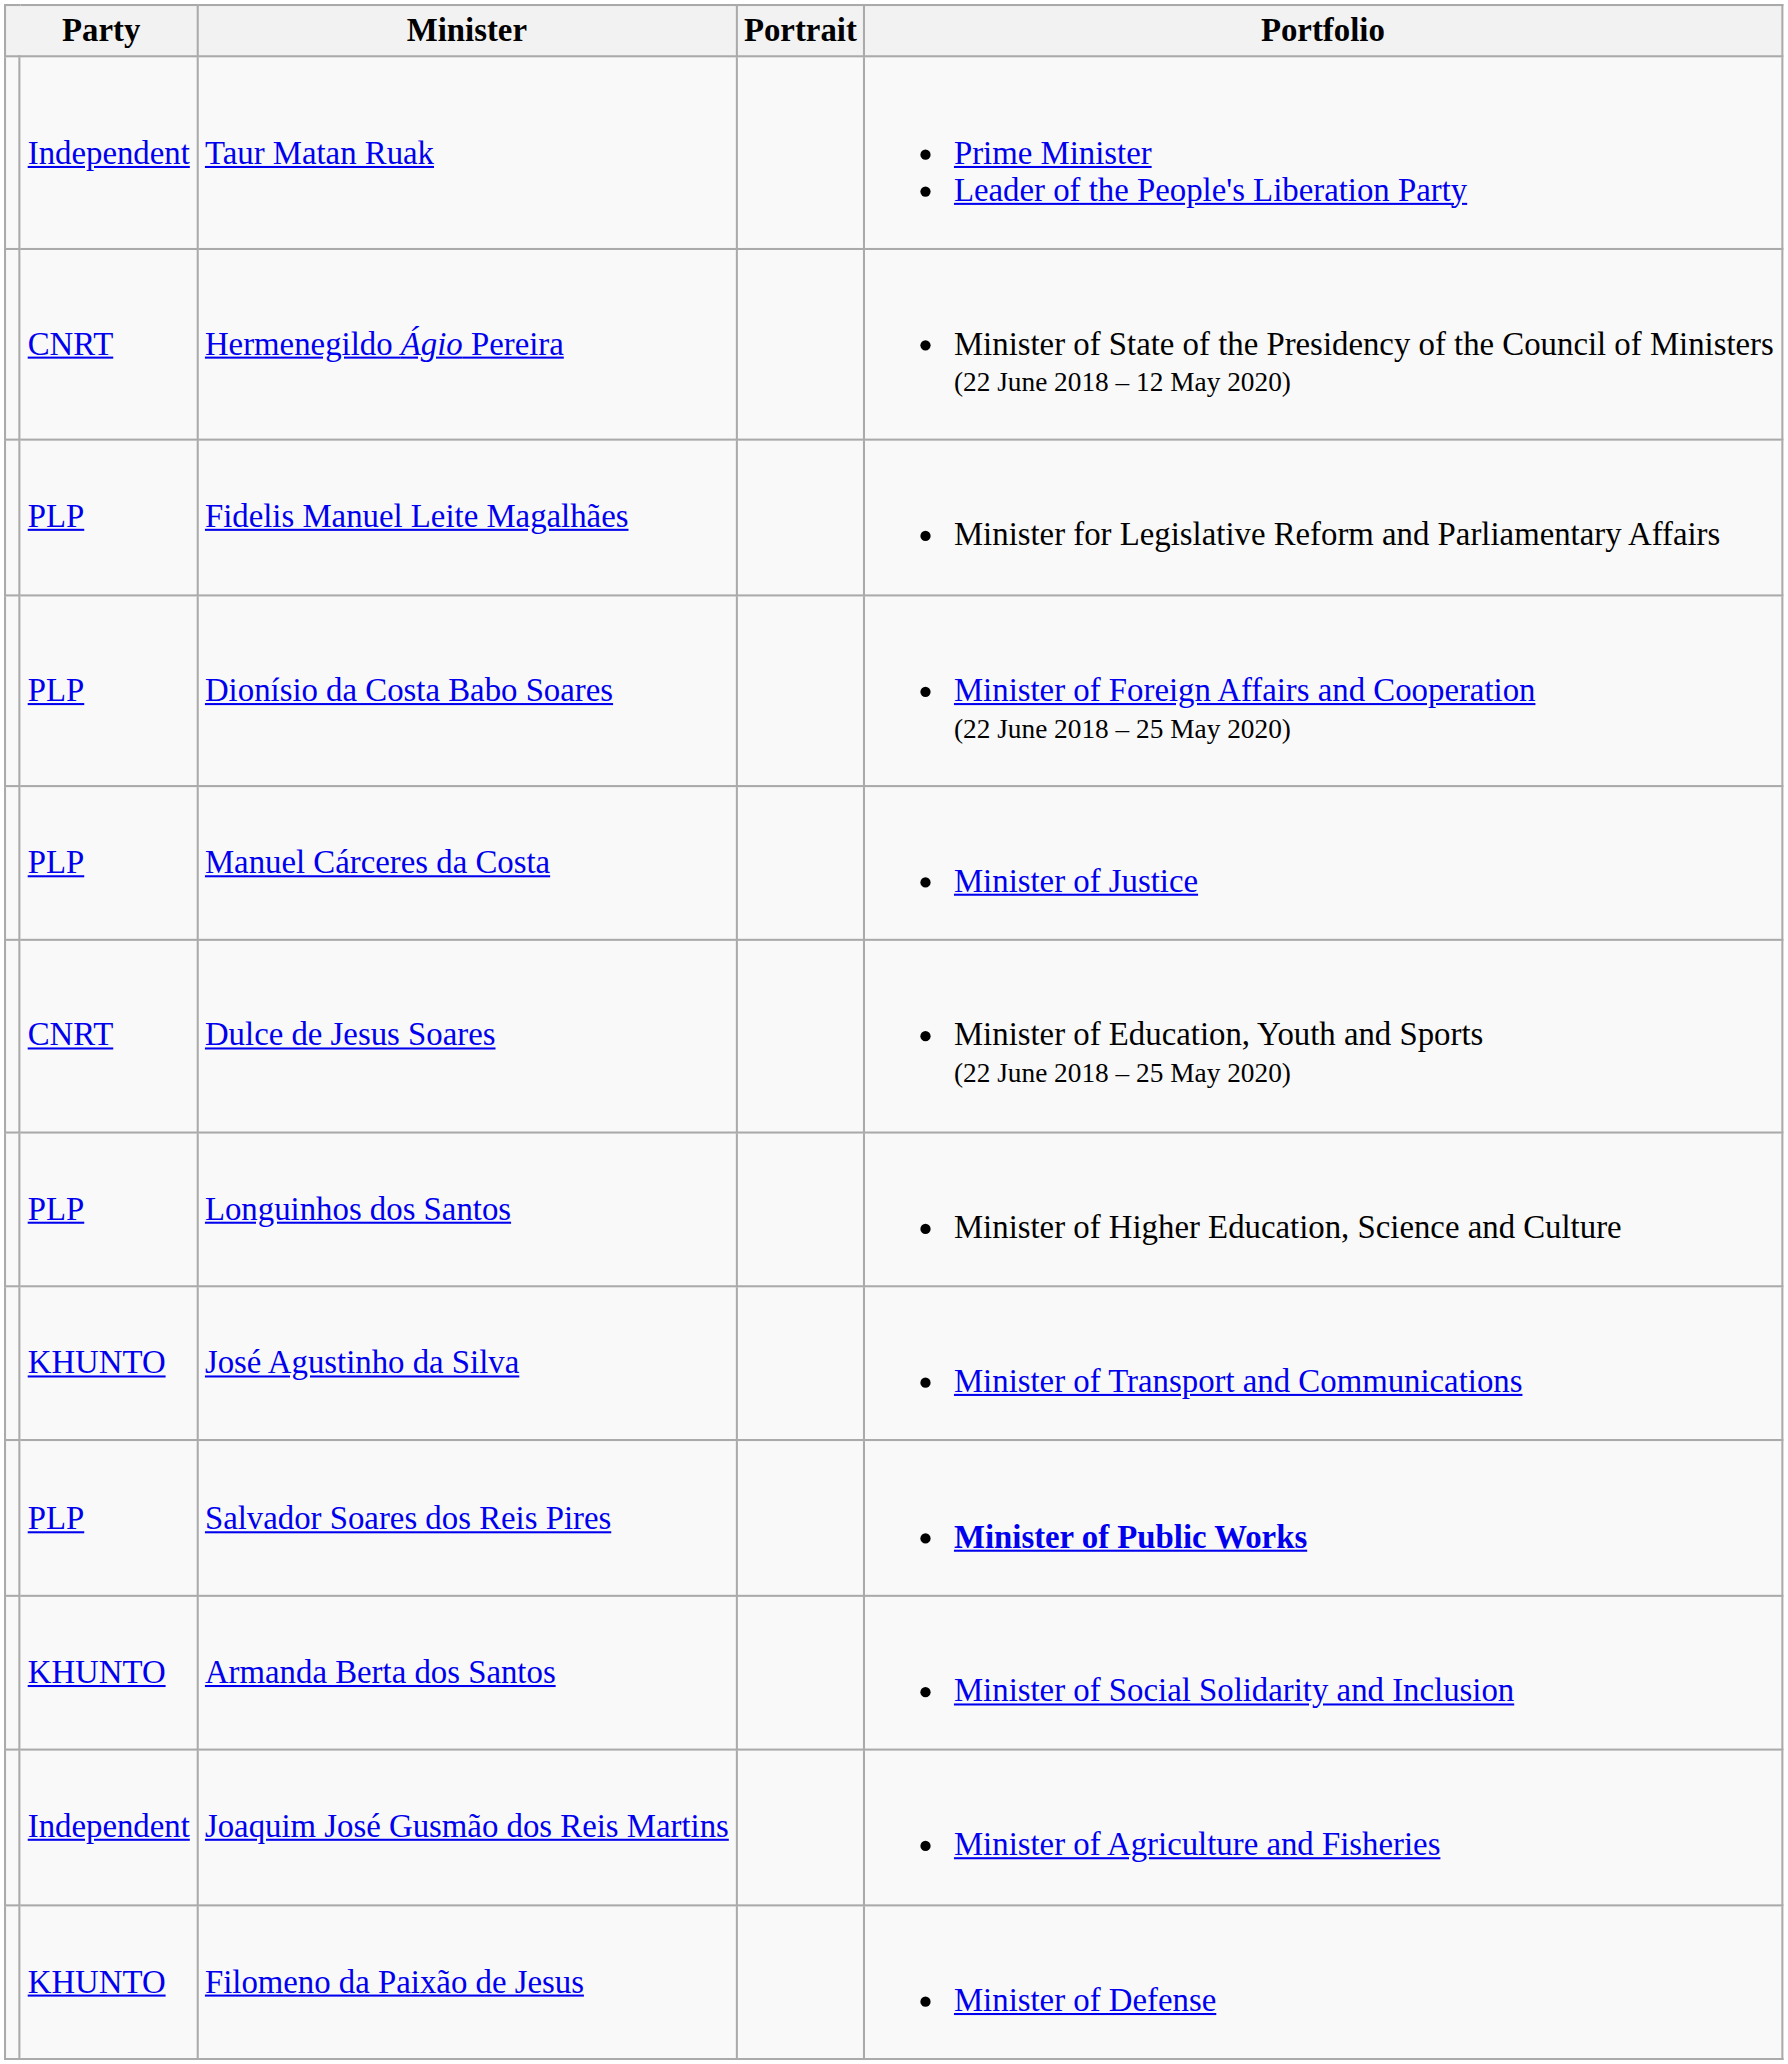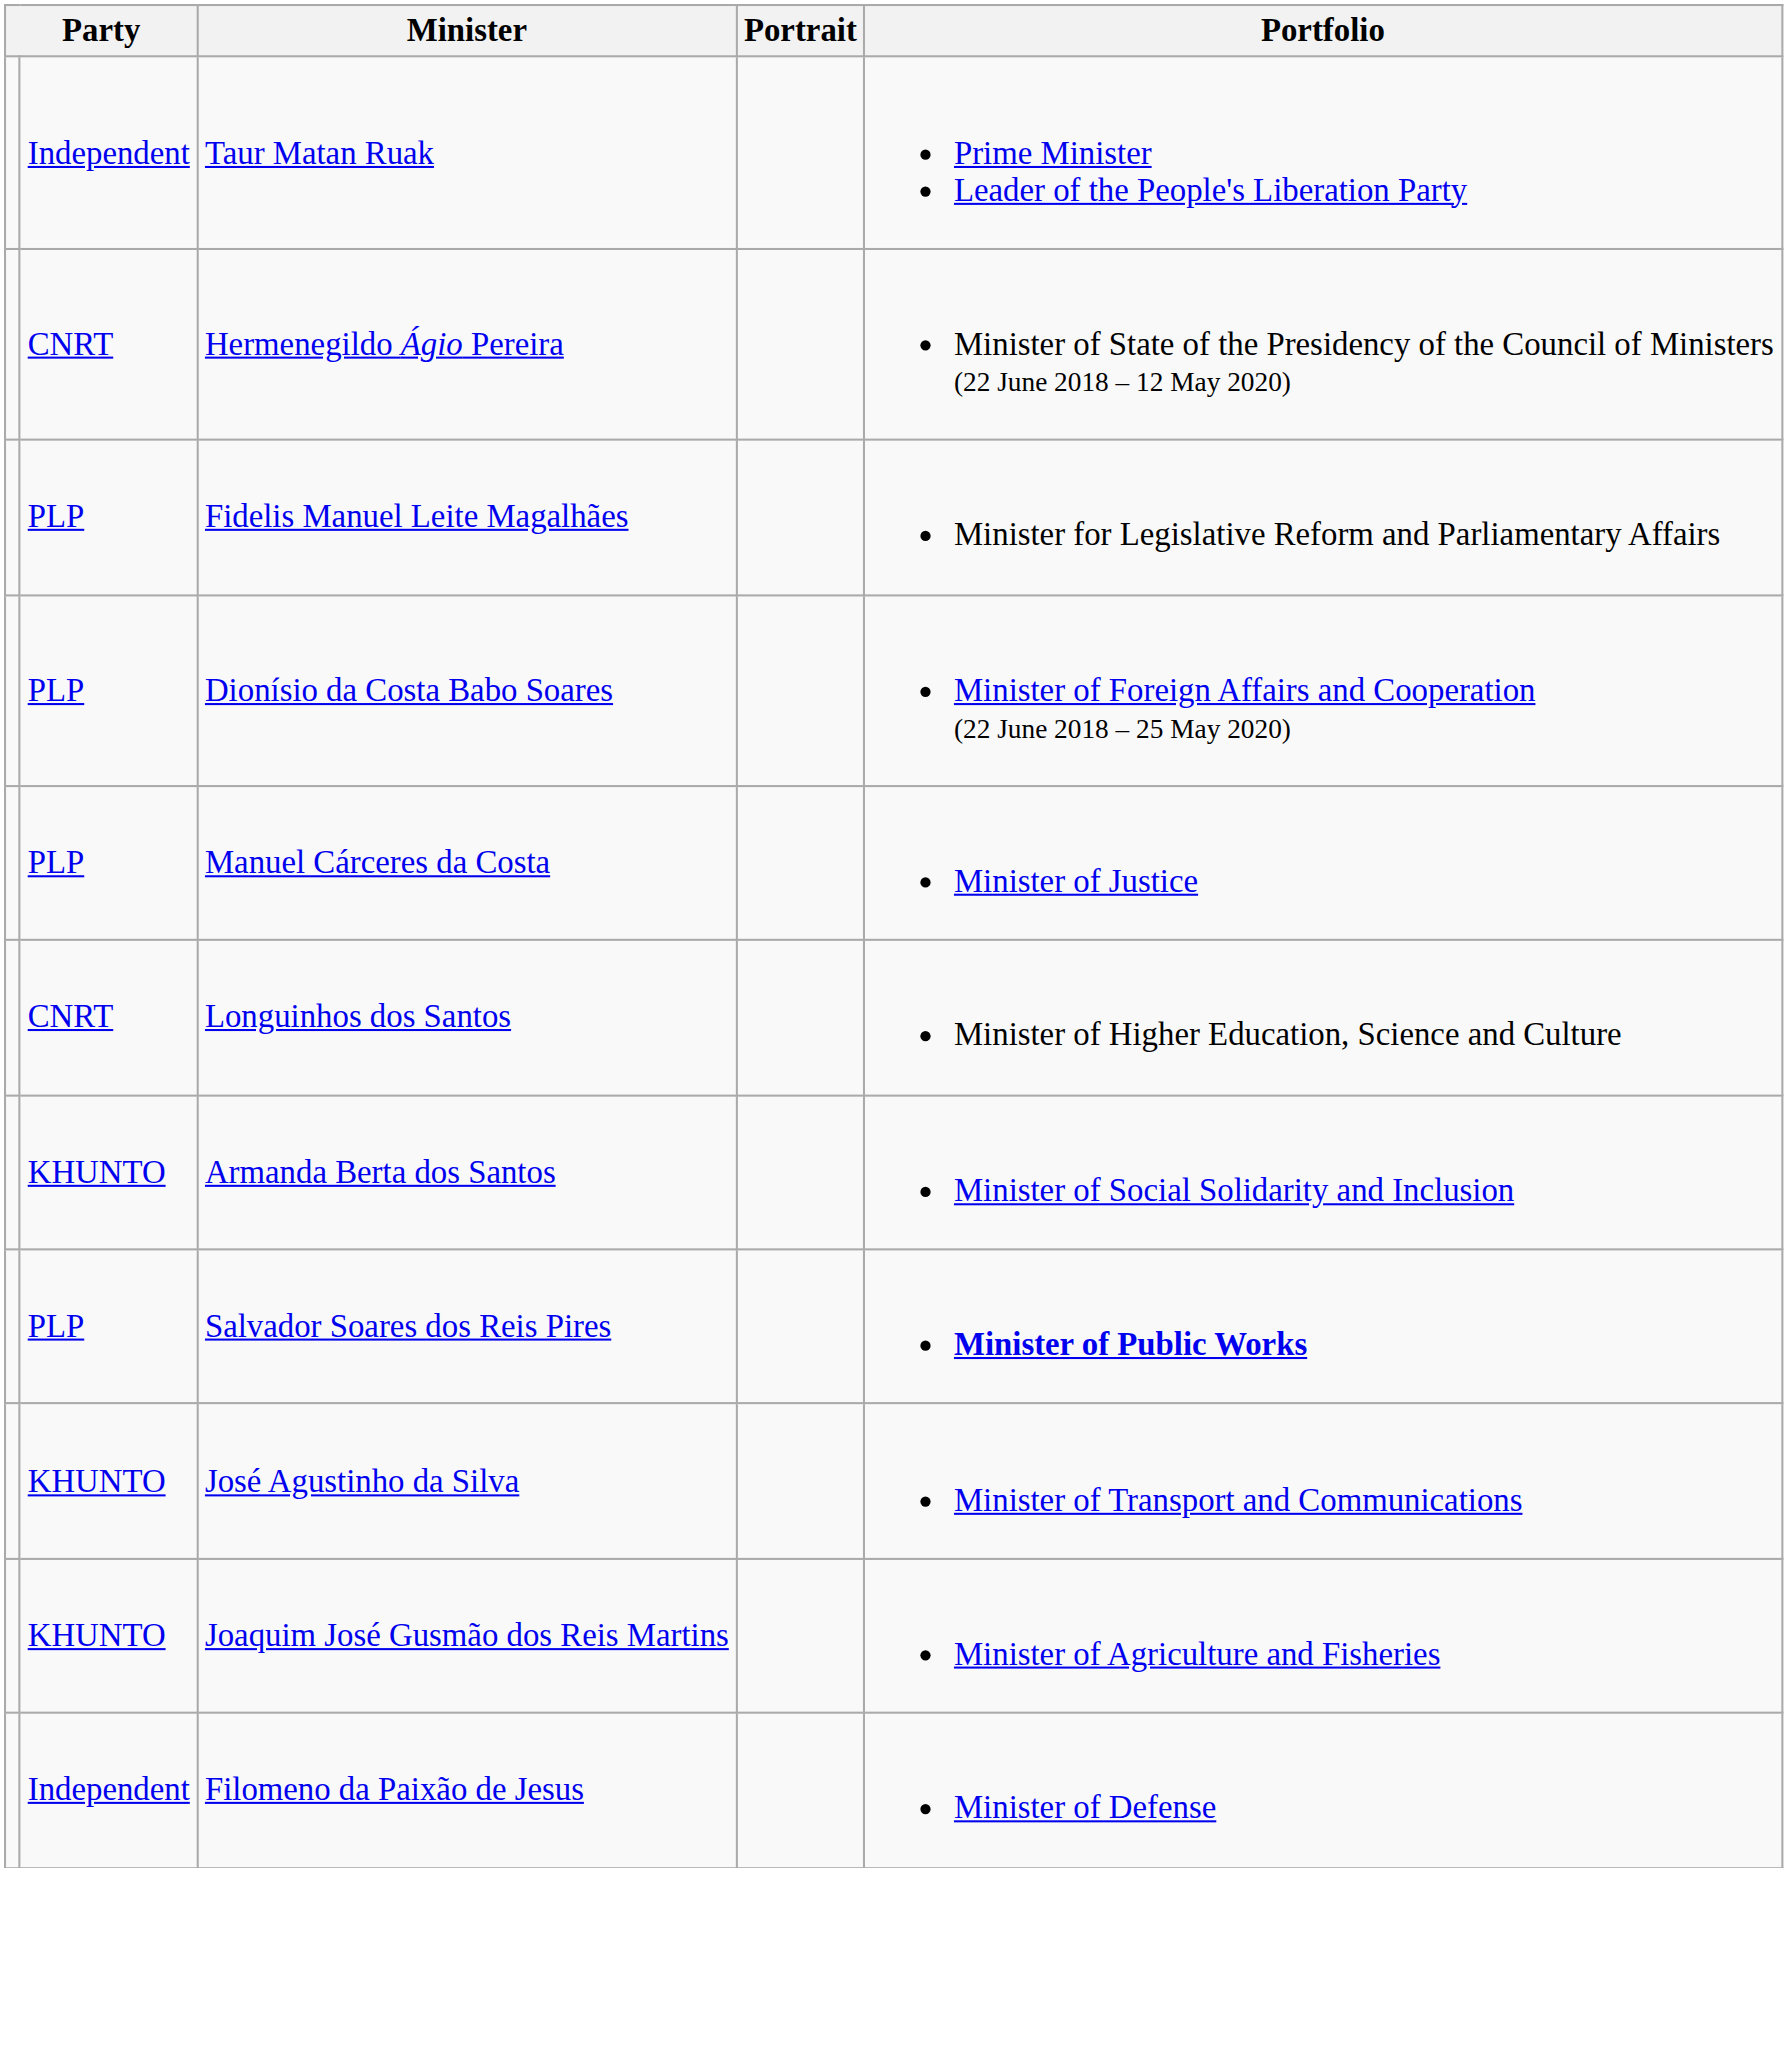- row: (350, 1035)
(56, 1208) PLP -> (70, 1017) CNRT
rows swapped: (380, 1672) <-> (362, 1363)
(109, 1826) Independent -> (97, 1635) KHUNTO
(97, 1981) KHUNTO -> (109, 1789) Independent
